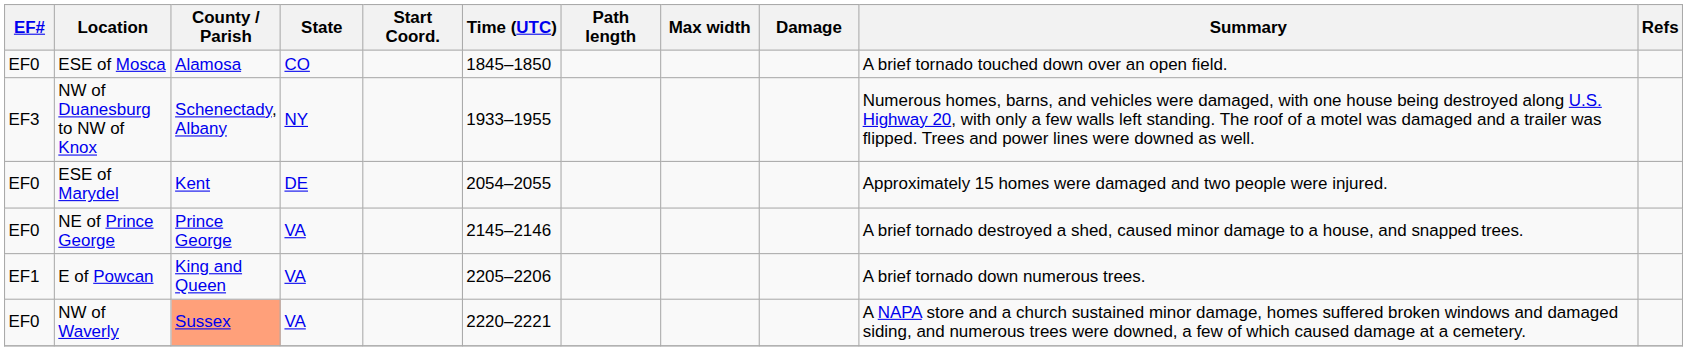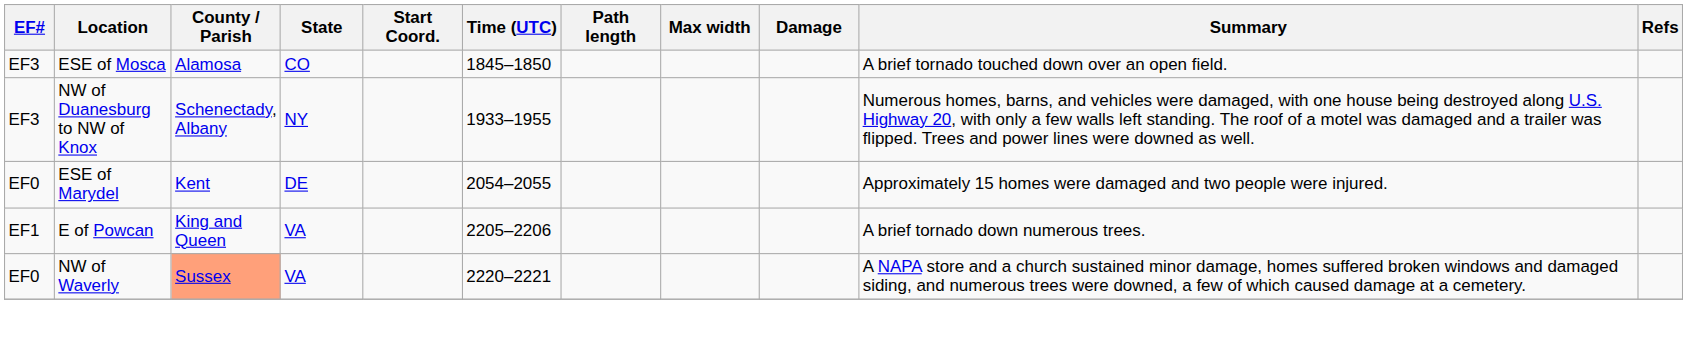(24, 63) EF0 -> (24, 63) EF3
- row: (106, 230)
